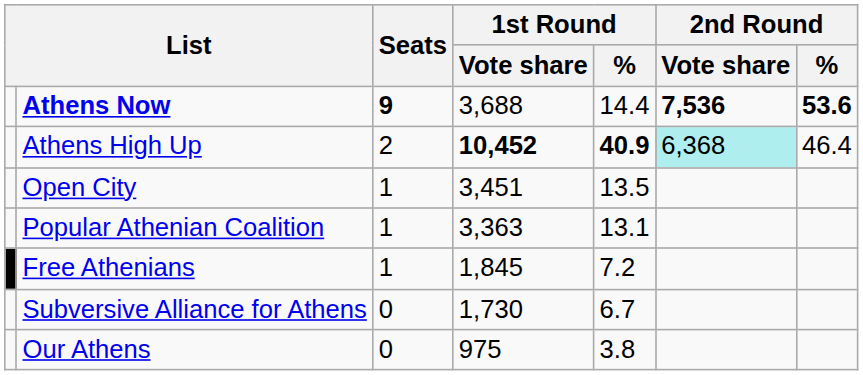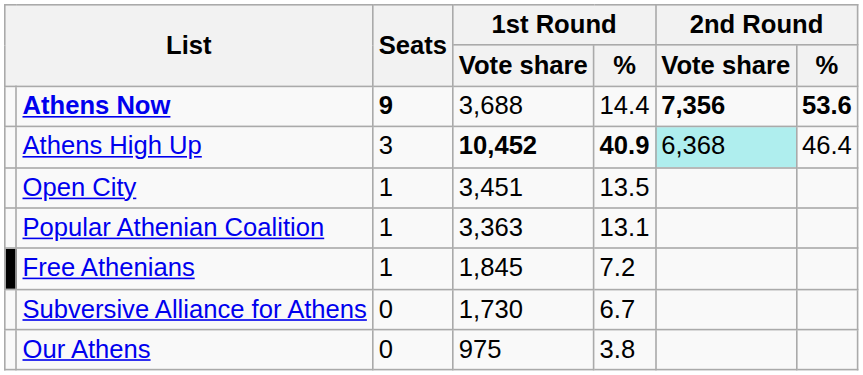(693, 106) 7,536 -> (693, 106) 7,356
(386, 146) 2 -> (386, 146) 3
